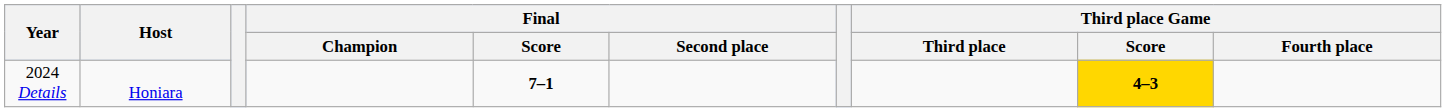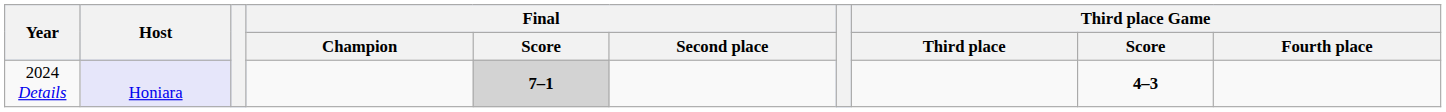(156, 93) no background -> (156, 93) lavender background
(541, 83) no background -> (541, 83) lightgrey background
(1146, 83) gold background -> (1146, 83) no background
